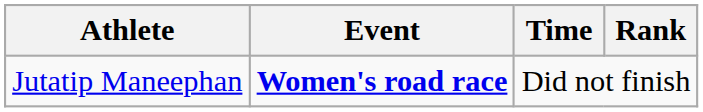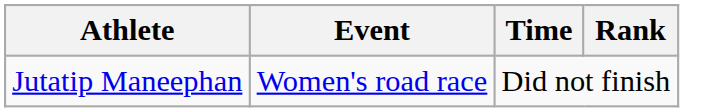(382, 80) bold -> (372, 80) normal
